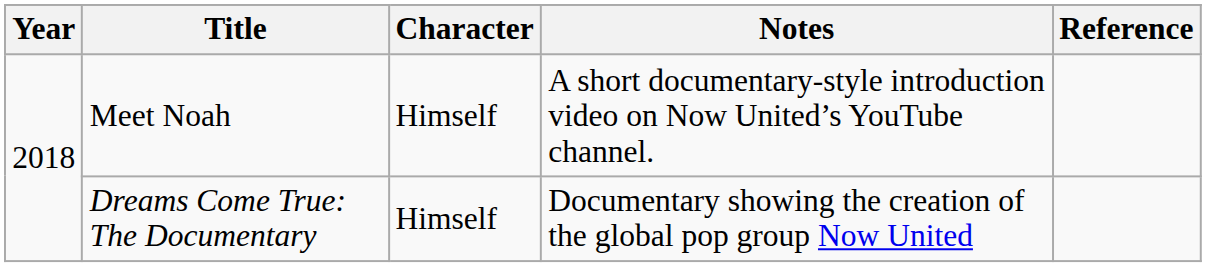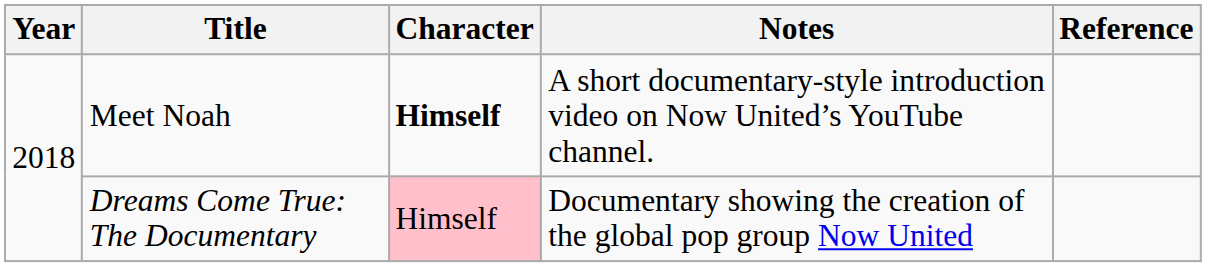(446, 114) normal -> (448, 114) bold
(446, 218) no background -> (446, 218) pink background
